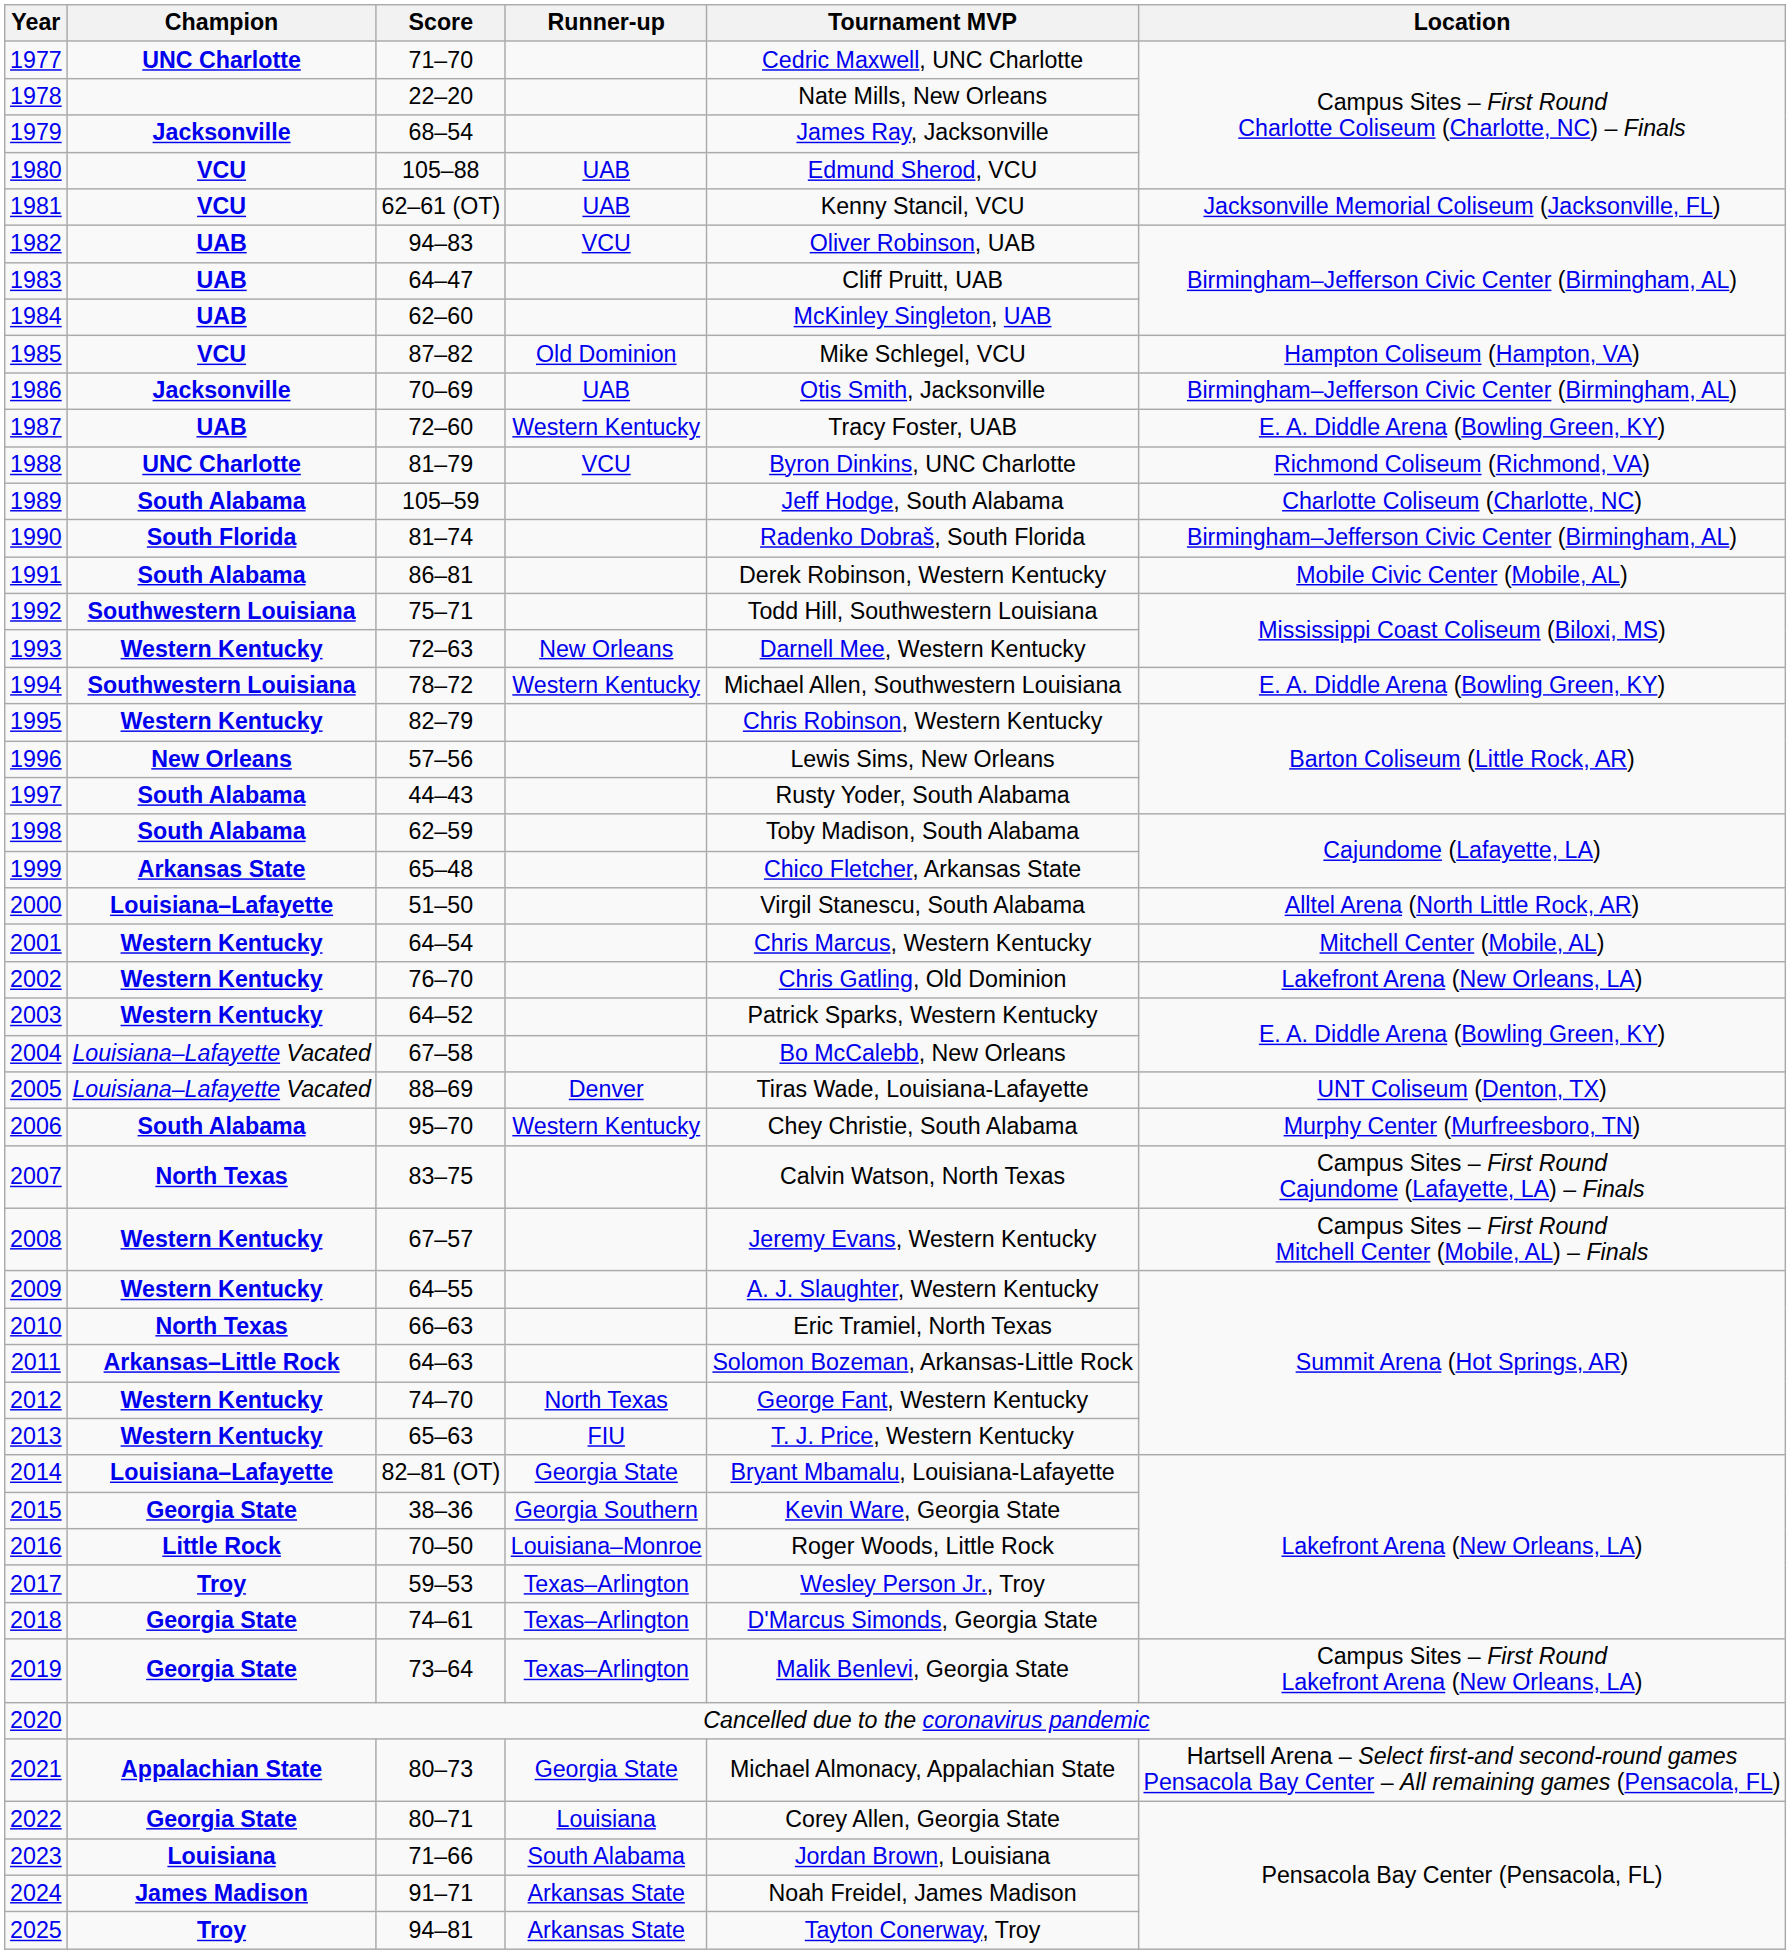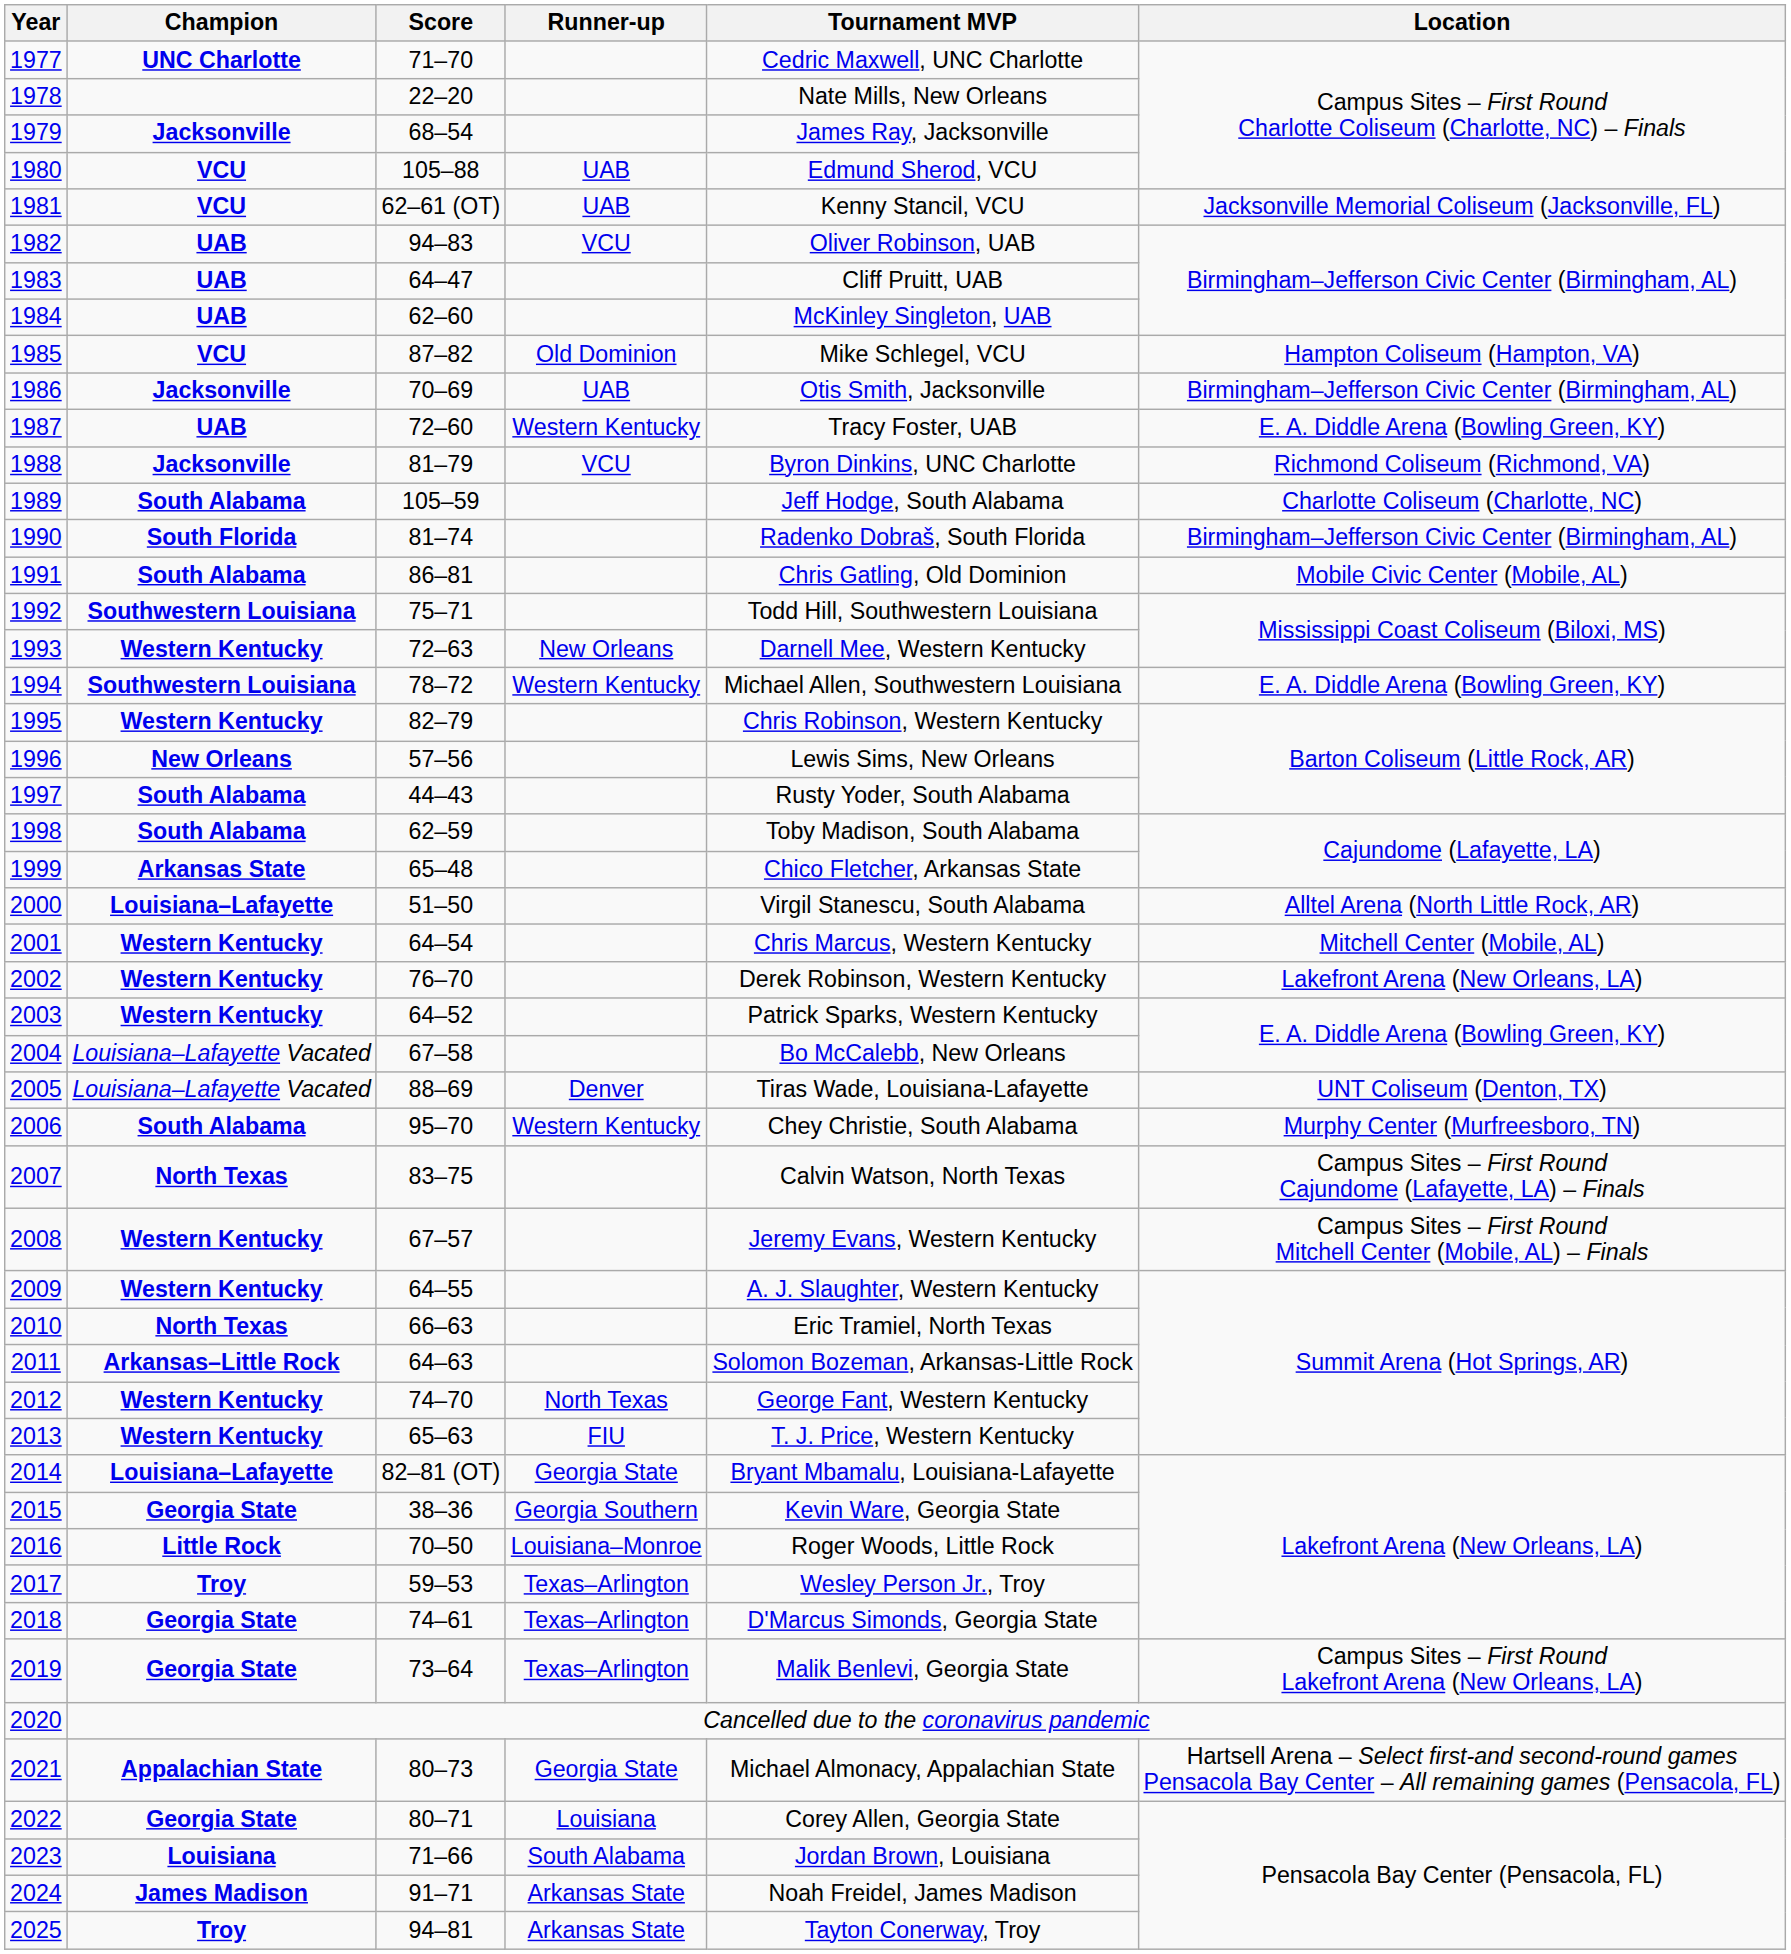(222, 464) UNC Charlotte -> (222, 464) Jacksonville
(923, 574) Derek Robinson, Western Kentucky -> (923, 574) Chris Gatling, Old Dominion
(923, 979) Chris Gatling, Old Dominion -> (923, 979) Derek Robinson, Western Kentucky
